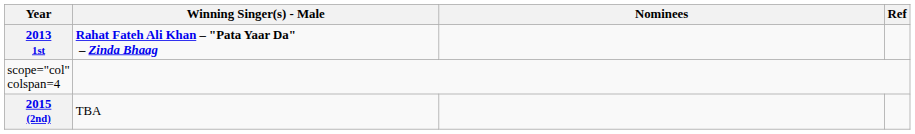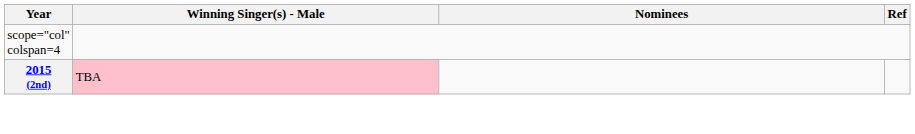- row: (39, 42)
(89, 111) no background -> (89, 76) pink background
